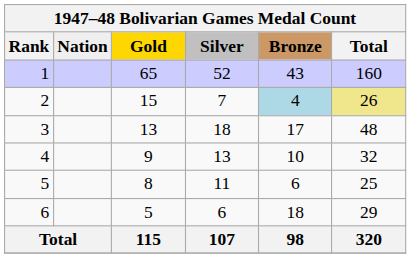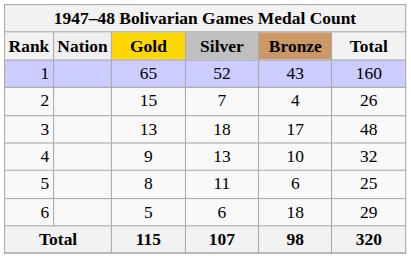(295, 101) lightblue background -> (295, 101) no background
(369, 101) khaki background -> (369, 101) no background
